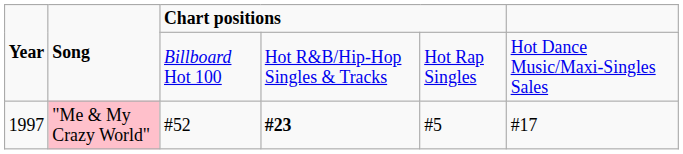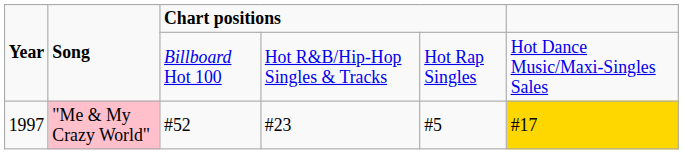(278, 124) bold -> (278, 124) normal
(524, 124) no background -> (524, 124) gold background
